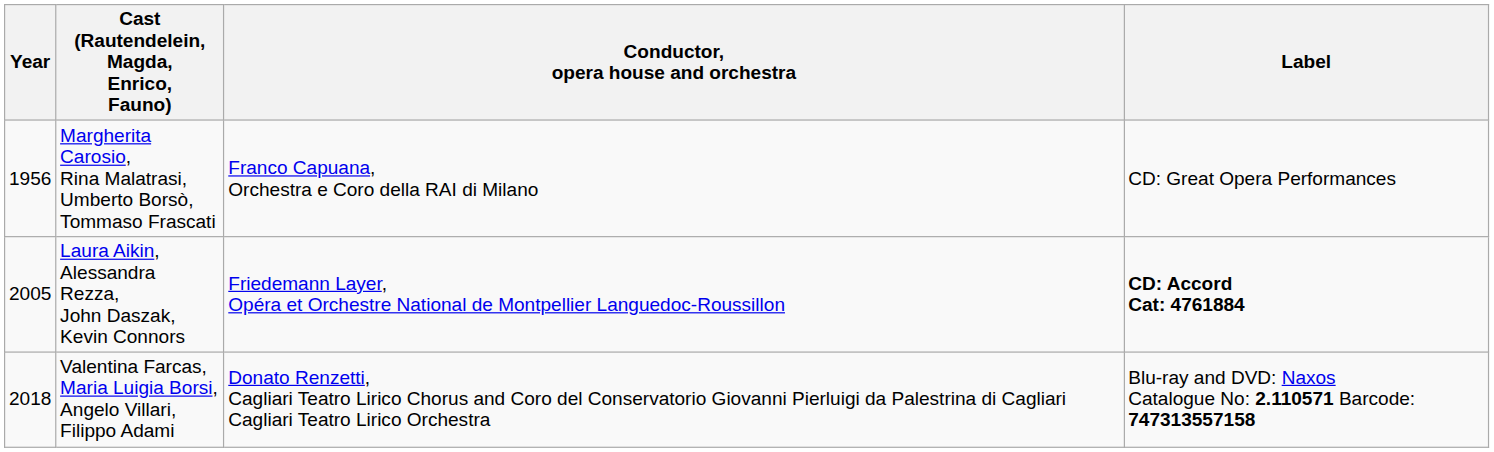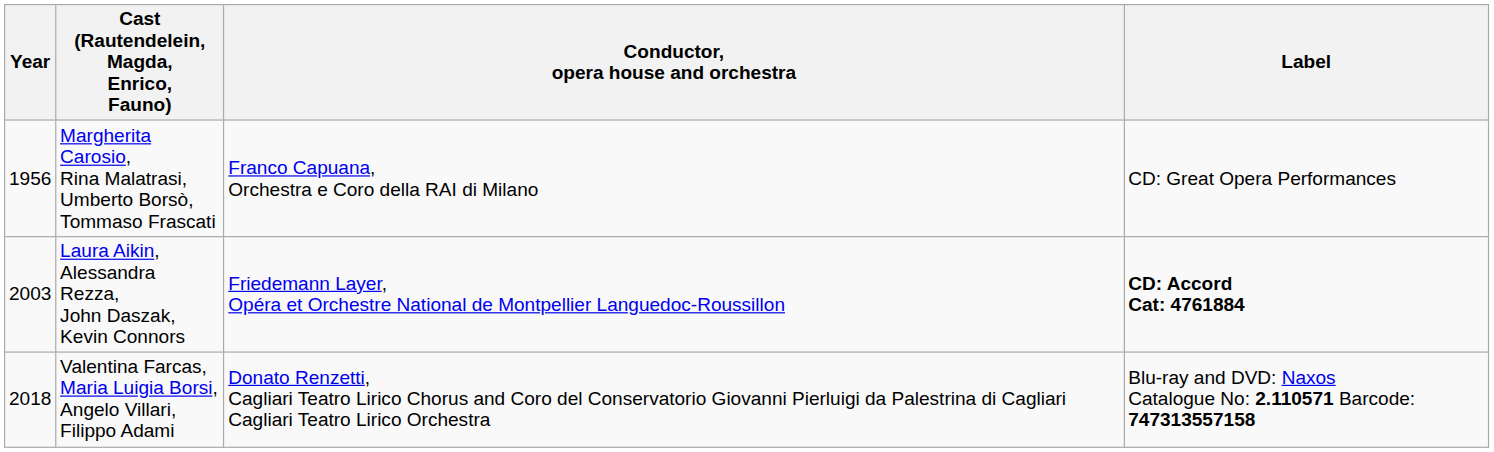(30, 294) 2005 -> (30, 294) 2003
